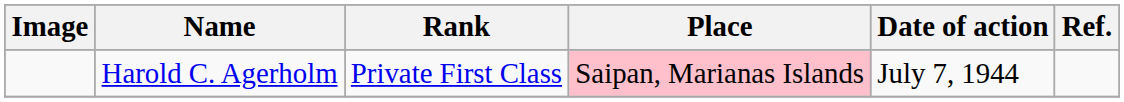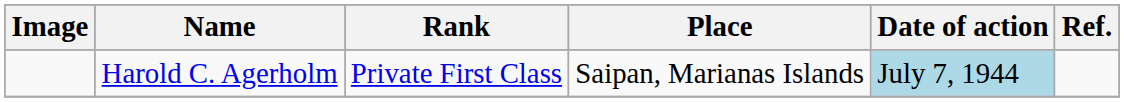(720, 73) pink background -> (720, 73) no background
(948, 73) no background -> (948, 73) lightblue background
